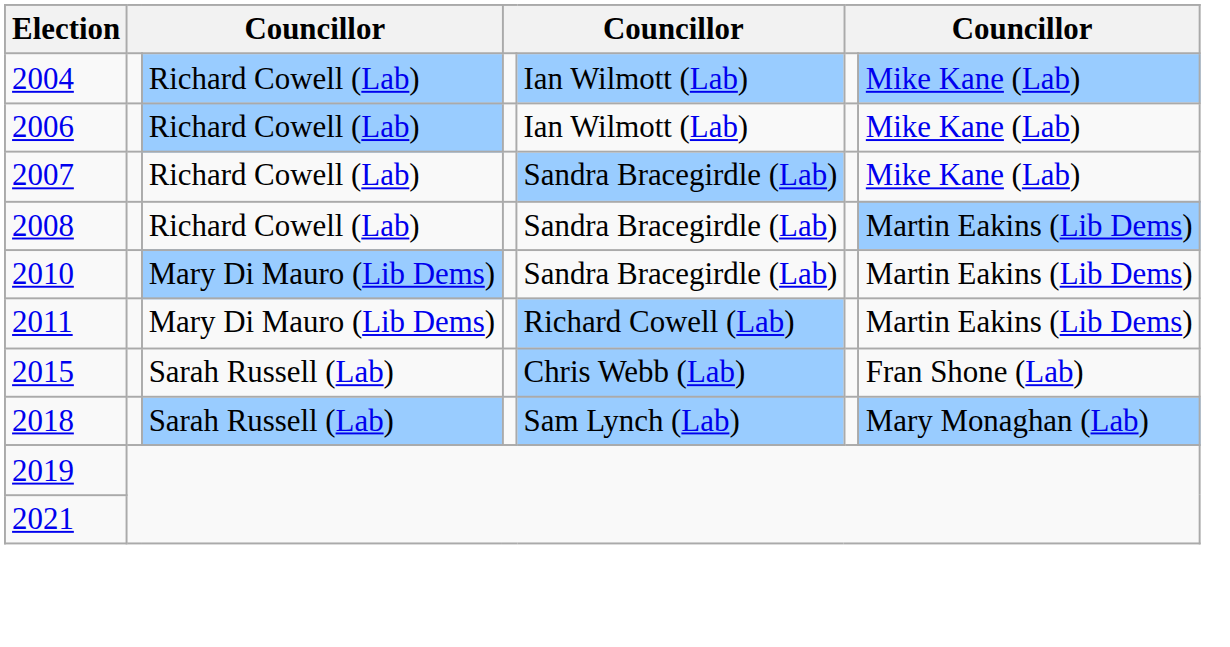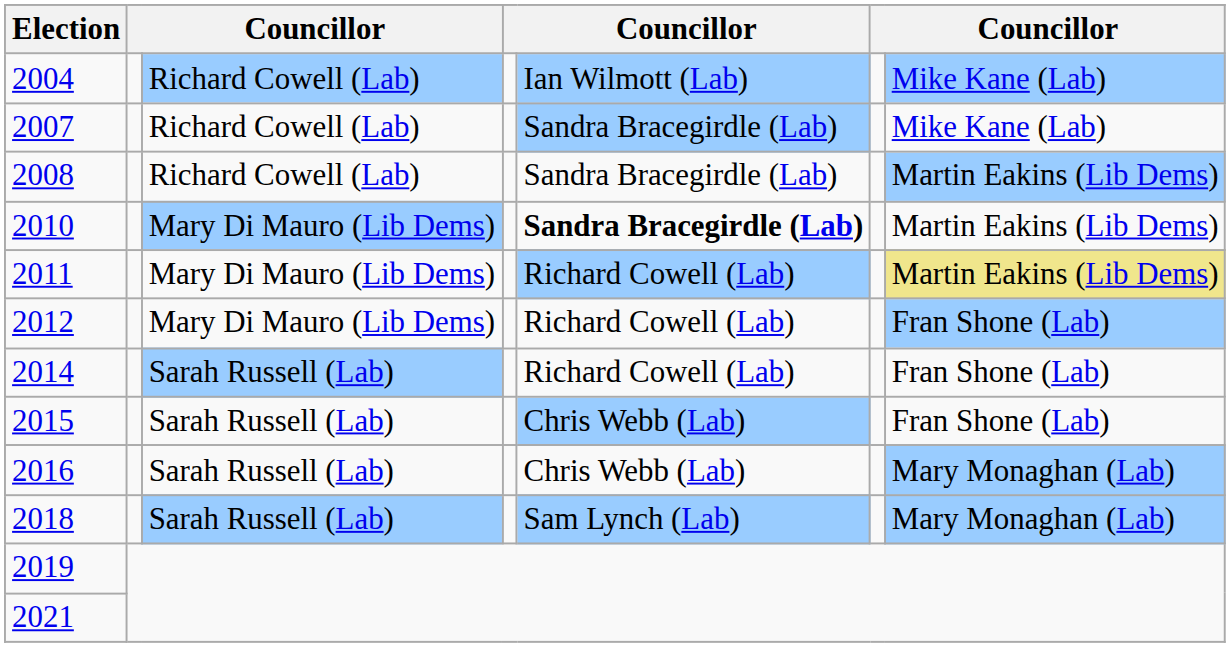- row: (43, 126)
(680, 273) normal -> (693, 224) bold
(1029, 322) no background -> (1055, 273) khaki background
+ row: (43, 322)
+ row: (43, 371)
+ row: (43, 469)
